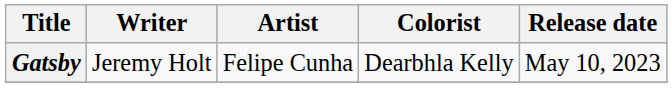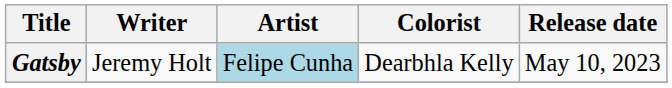(288, 62) no background -> (288, 62) lightblue background
